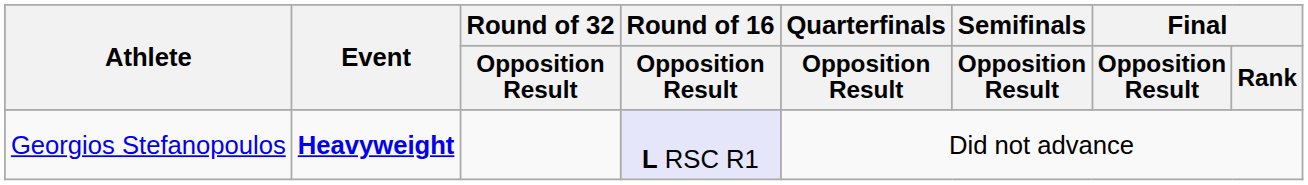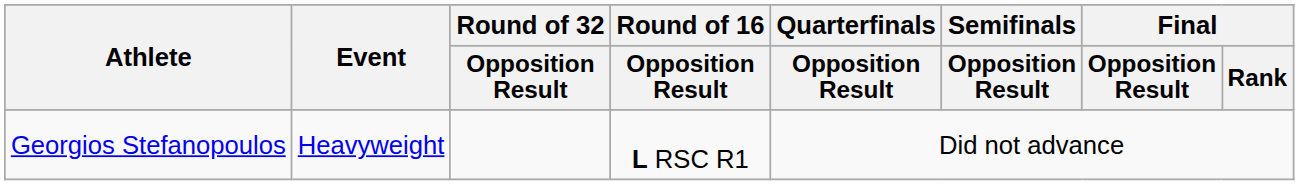(376, 145) bold -> (371, 145) normal
(700, 159) lavender background -> (690, 159) no background
